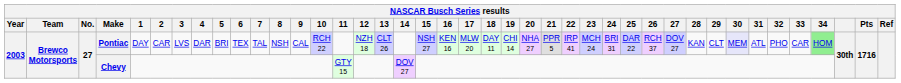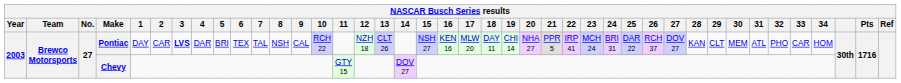(182, 43) normal -> (182, 43) bold
(737, 43) lavender background -> (738, 43) no background
(823, 43) lightgreen background -> (823, 43) no background
